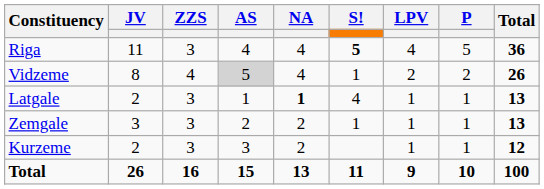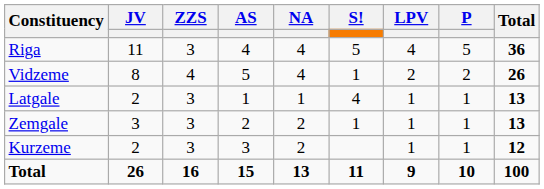(356, 50) bold -> (356, 50) normal
(246, 74) lightgrey background -> (246, 74) no background
(301, 99) bold -> (301, 99) normal
